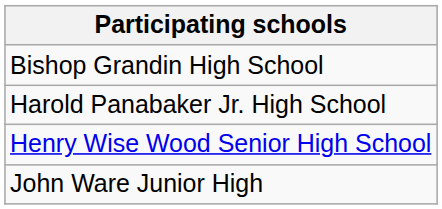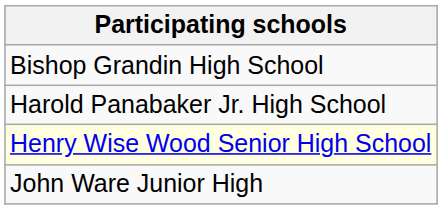(221, 144) no background -> (221, 144) lightyellow background
